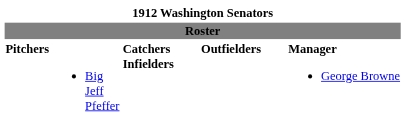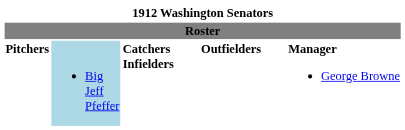(86, 91) no background -> (86, 91) lightblue background
